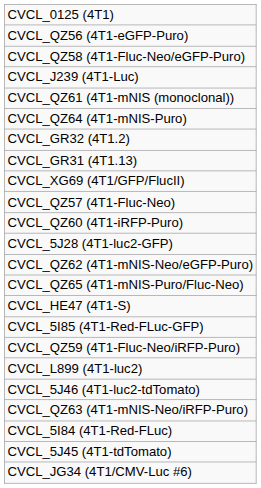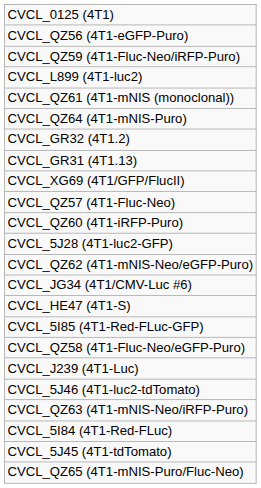(126, 56) CVCL_QZ58 (4T1-Fluc-Neo/eGFP-Puro) -> (124, 56) CVCL_QZ59 (4T1-Fluc-Neo/iRFP-Puro)
(73, 77) CVCL_J239 (4T1-Luc) -> (75, 77) CVCL_L899 (4T1-luc2)
(126, 285) CVCL_QZ65 (4T1-mNIS-Puro/Fluc-Neo) -> (100, 285) CVCL_JG34 (4T1/CMV-Luc #6)
(124, 347) CVCL_QZ59 (4T1-Fluc-Neo/iRFP-Puro) -> (126, 347) CVCL_QZ58 (4T1-Fluc-Neo/eGFP-Puro)
(75, 368) CVCL_L899 (4T1-luc2) -> (73, 368) CVCL_J239 (4T1-Luc)
(100, 472) CVCL_JG34 (4T1/CMV-Luc #6) -> (126, 472) CVCL_QZ65 (4T1-mNIS-Puro/Fluc-Neo)
